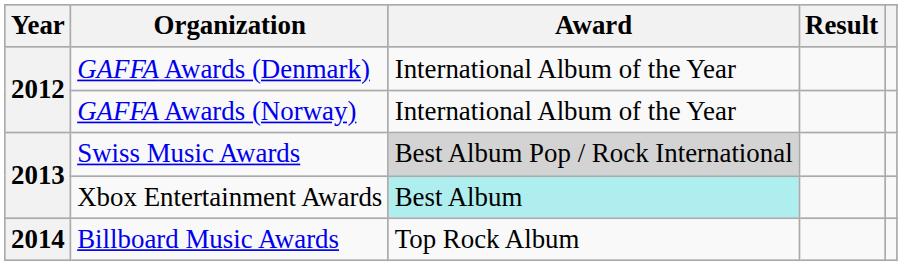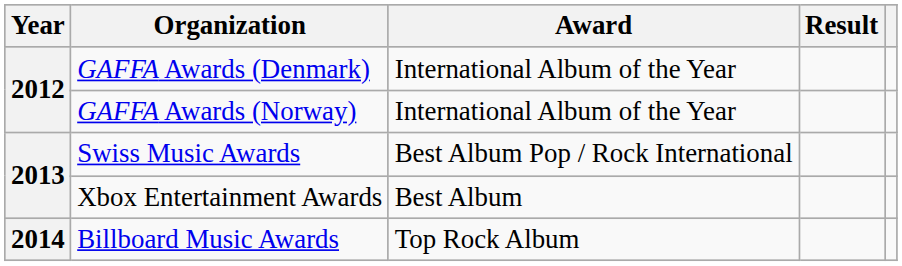(594, 153) lightgrey background -> (594, 153) no background
(459, 196) paleturquoise background -> (459, 196) no background
